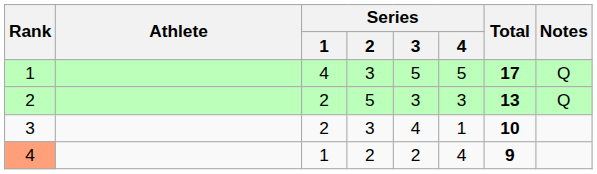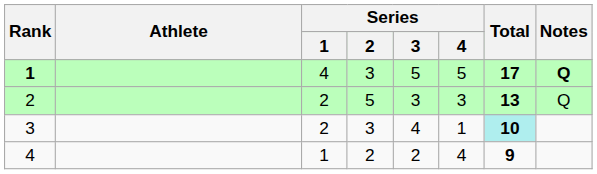(30, 73) normal -> (30, 73) bold
(564, 73) normal -> (564, 73) bold
(510, 127) no background -> (510, 127) paleturquoise background
(30, 155) lightsalmon background -> (30, 155) no background
